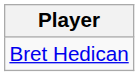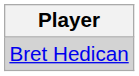(69, 53) no background -> (69, 53) lightgrey background
